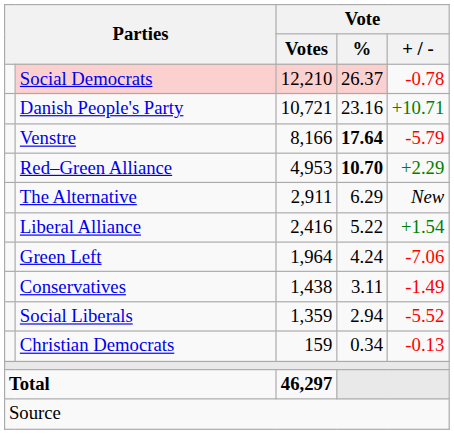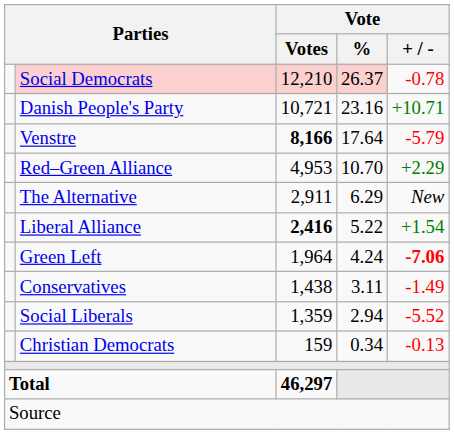(311, 138) normal -> (311, 138) bold
(362, 138) bold -> (362, 138) normal
(362, 167) bold -> (362, 167) normal
(311, 227) normal -> (311, 227) bold
(425, 256) normal -> (425, 256) bold
